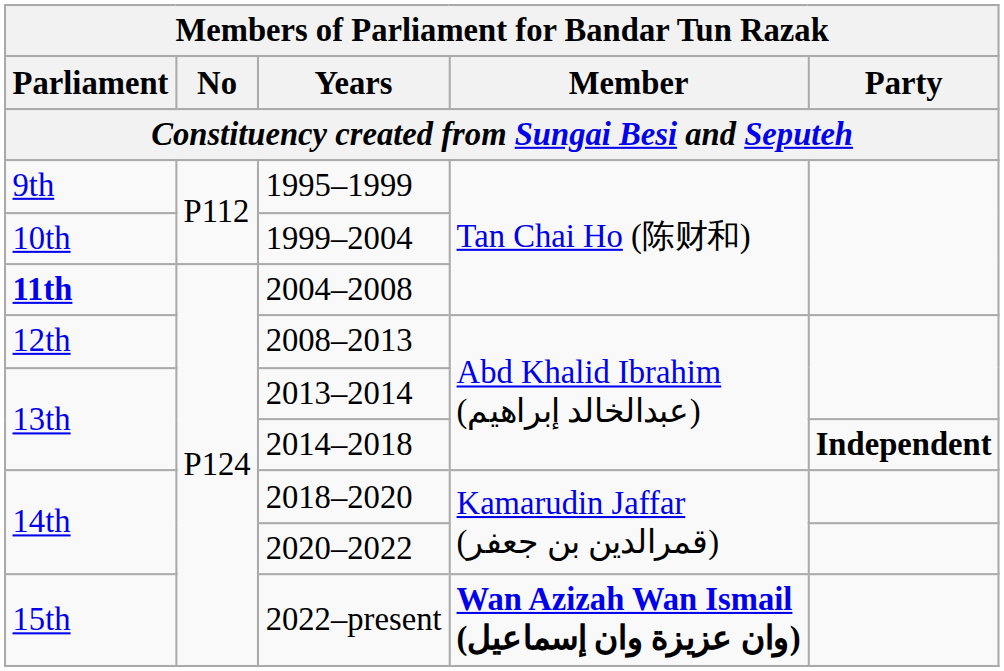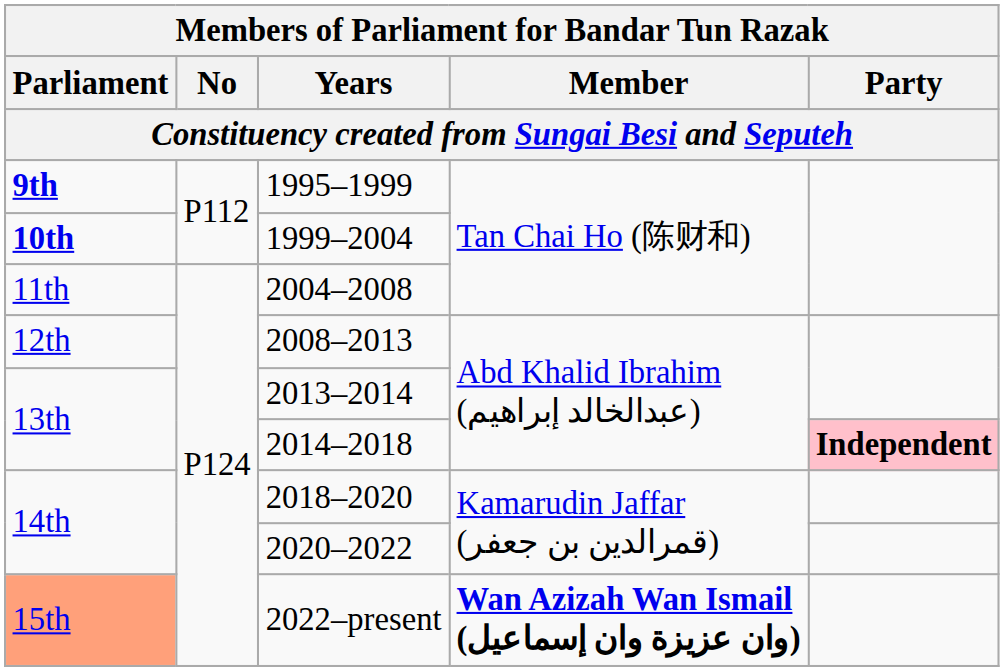(33, 185) normal -> (35, 185) bold
(42, 237) normal -> (43, 237) bold
(42, 289) bold -> (41, 289) normal
(904, 444) no background -> (904, 444) pink background
(42, 619) no background -> (42, 619) lightsalmon background
